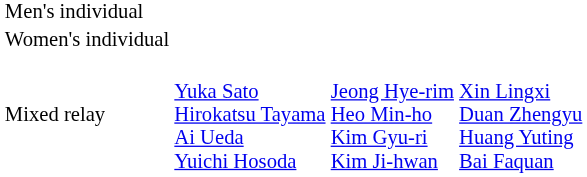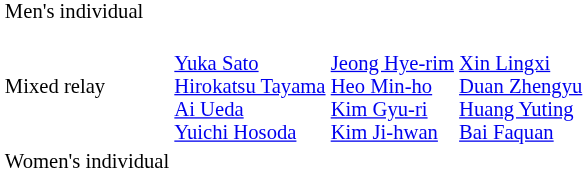rows swapped: (87, 39) <-> (55, 114)
